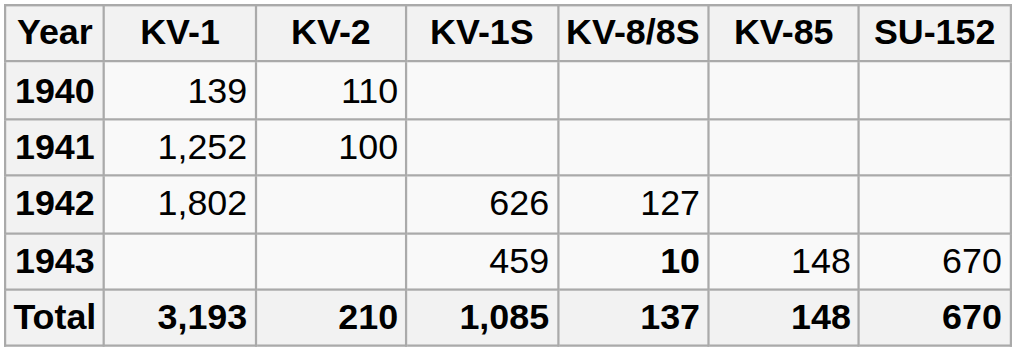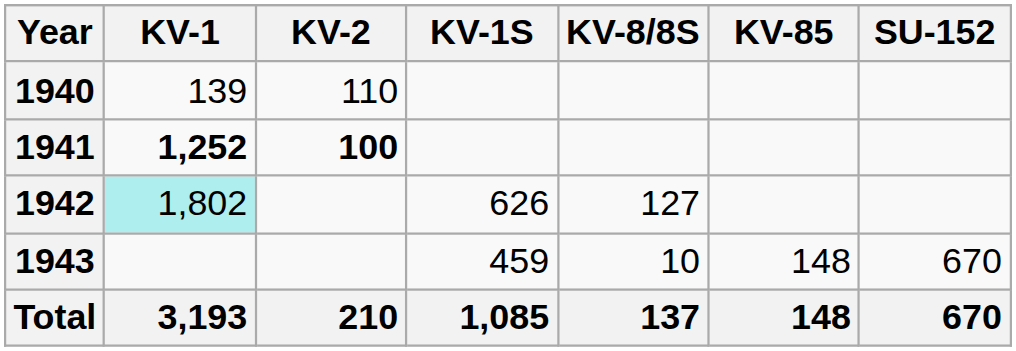(202, 146) normal -> (202, 146) bold
(368, 146) normal -> (368, 146) bold
(202, 203) no background -> (202, 203) paleturquoise background
(680, 260) bold -> (680, 260) normal
